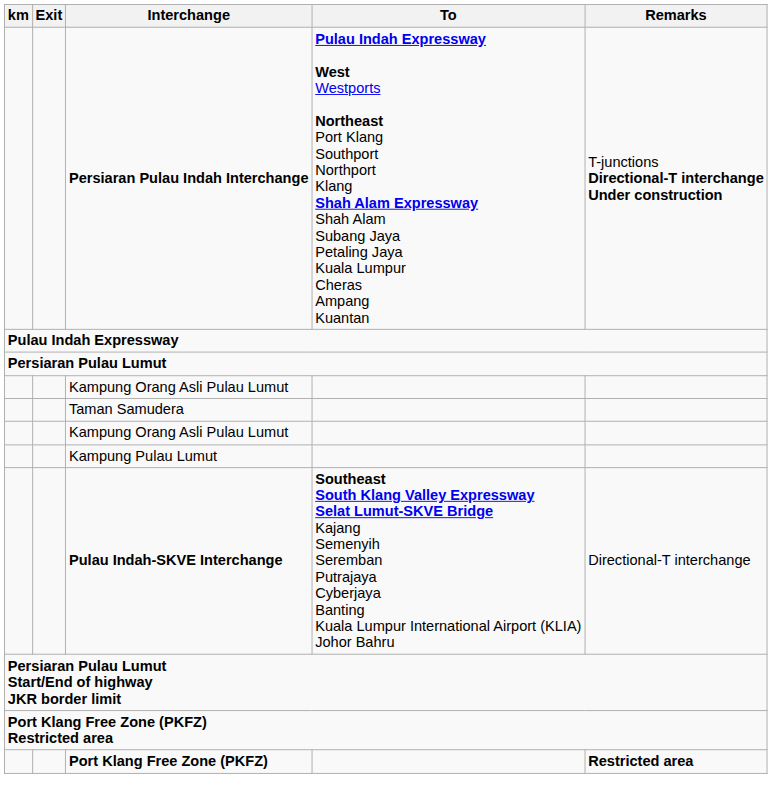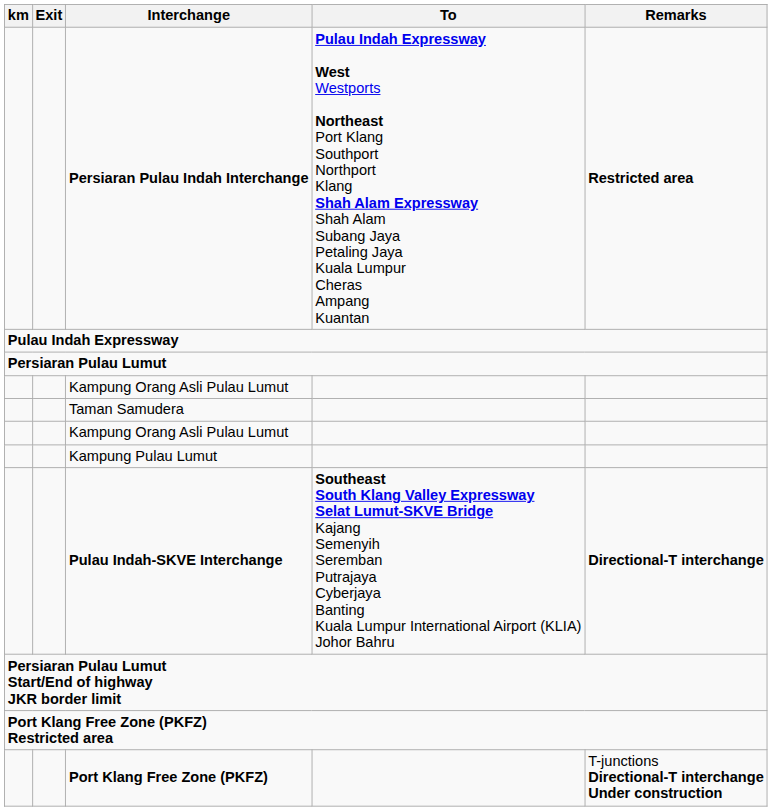(676, 178) T-junctions Directional-T interchange Under construction -> (641, 178) Restricted area
(669, 561) normal -> (676, 561) bold
(641, 761) Restricted area -> (676, 777) T-junctions Directional-T interchange Under construction
